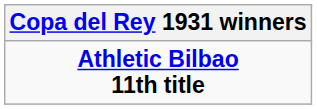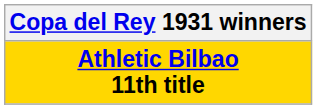(158, 72) no background -> (158, 72) gold background
